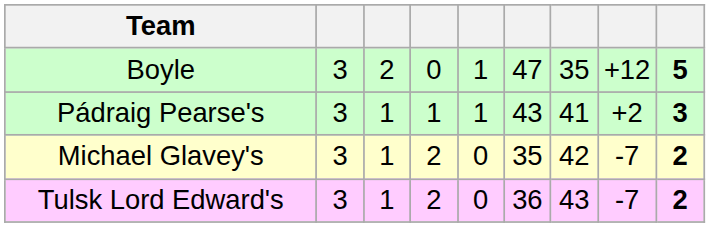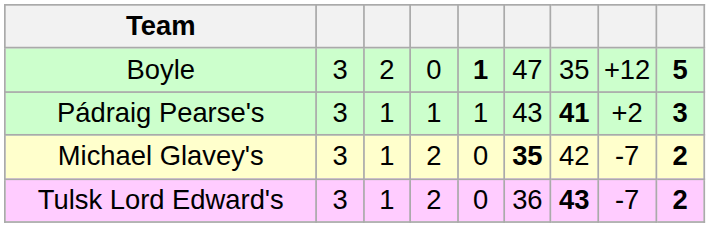(481, 69) normal -> (481, 69) bold
(574, 112) normal -> (574, 112) bold
(527, 156) normal -> (527, 156) bold
(574, 199) normal -> (574, 199) bold
